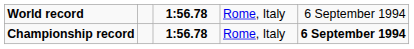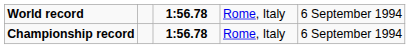(353, 33) bold -> (352, 33) normal
